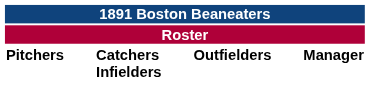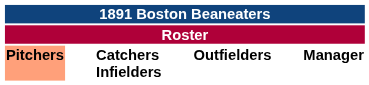(35, 55) no background -> (35, 55) lightsalmon background
